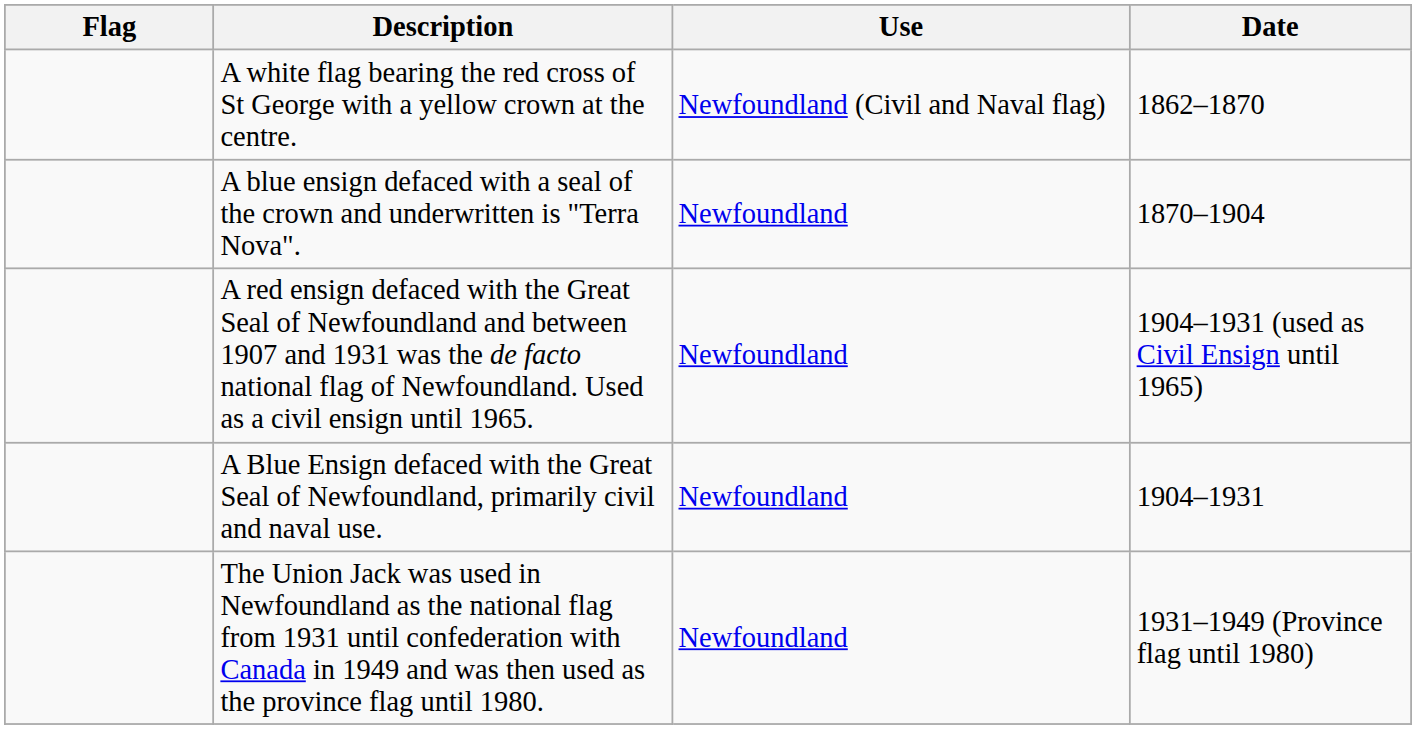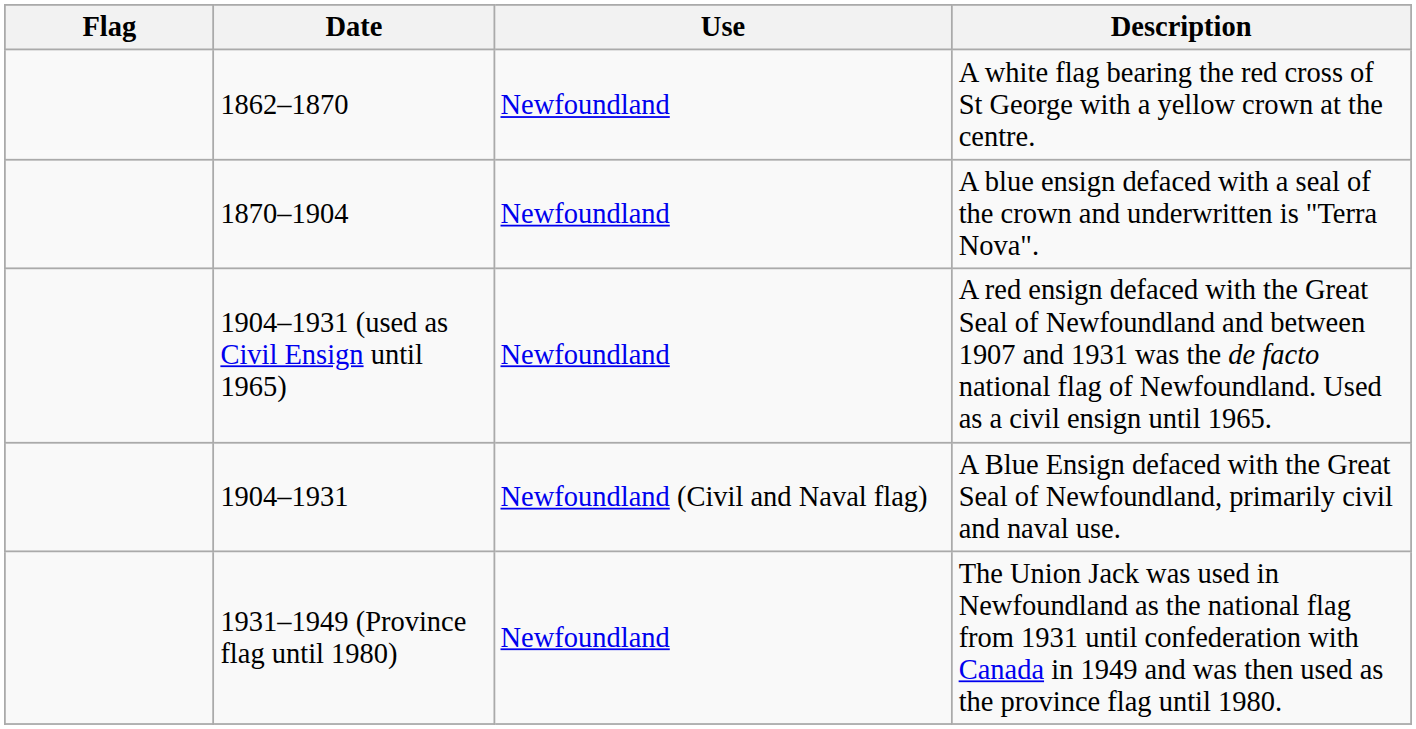columns swapped: (1270, 27) <-> (443, 27)
(892, 104) Newfoundland (Civil and Naval flag) -> (585, 104) Newfoundland
(763, 496) Newfoundland -> (714, 496) Newfoundland (Civil and Naval flag)
